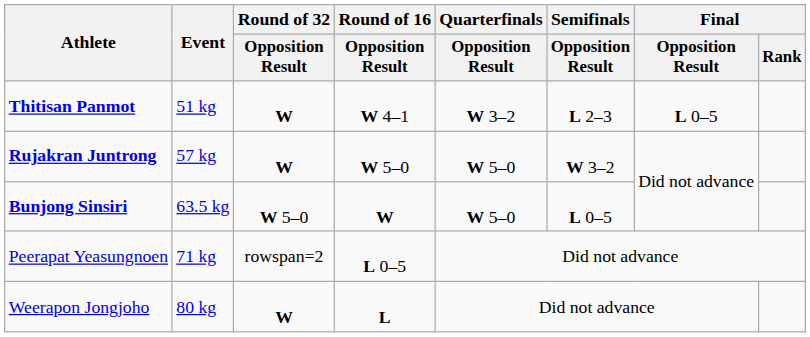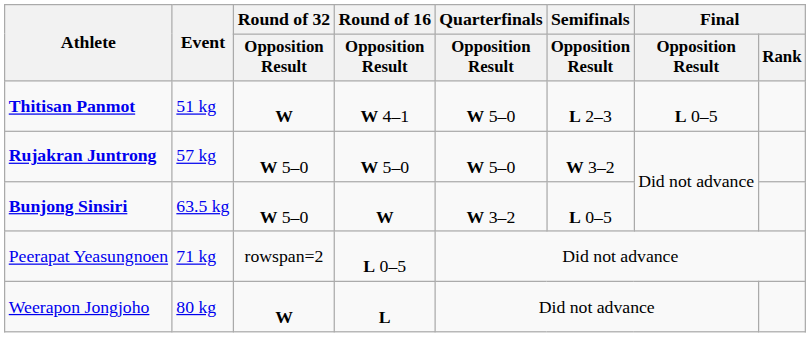(491, 116) W 3–2 -> (491, 116) W 5–0
(284, 167) W -> (284, 167) W 5–0
(491, 217) W 5–0 -> (491, 217) W 3–2
